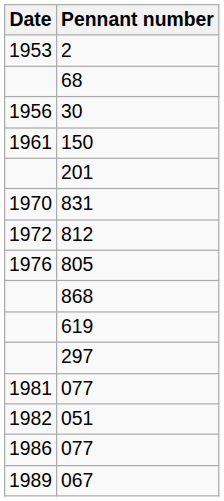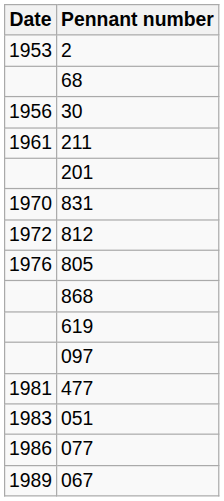(77, 142) 150 -> (76, 142) 211
(77, 357) 297 -> (77, 357) 097
(77, 388) 077 -> (77, 388) 477
(31, 419) 1982 -> (31, 419) 1983
